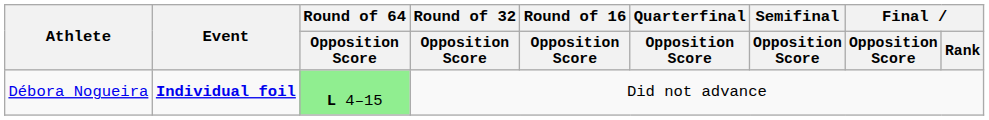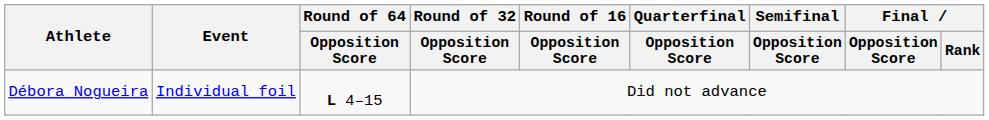(226, 92) bold -> (226, 92) normal
(355, 101) lightgreen background -> (355, 101) no background
